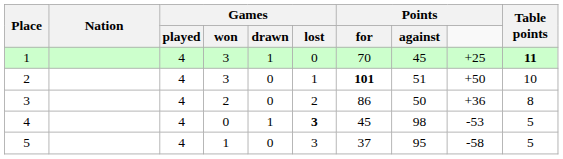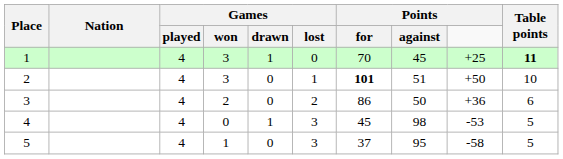(530, 100) 8 -> (530, 100) 6
(314, 121) bold -> (314, 121) normal
